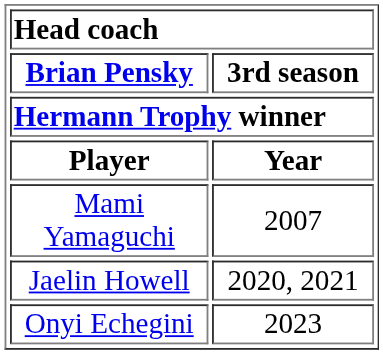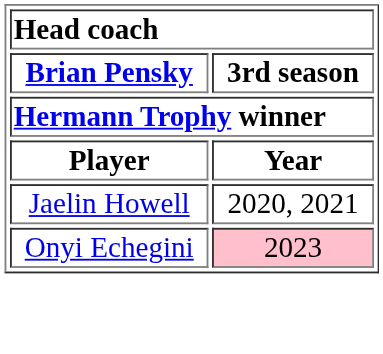- row: (109, 220)
(293, 323) no background -> (293, 247) pink background
